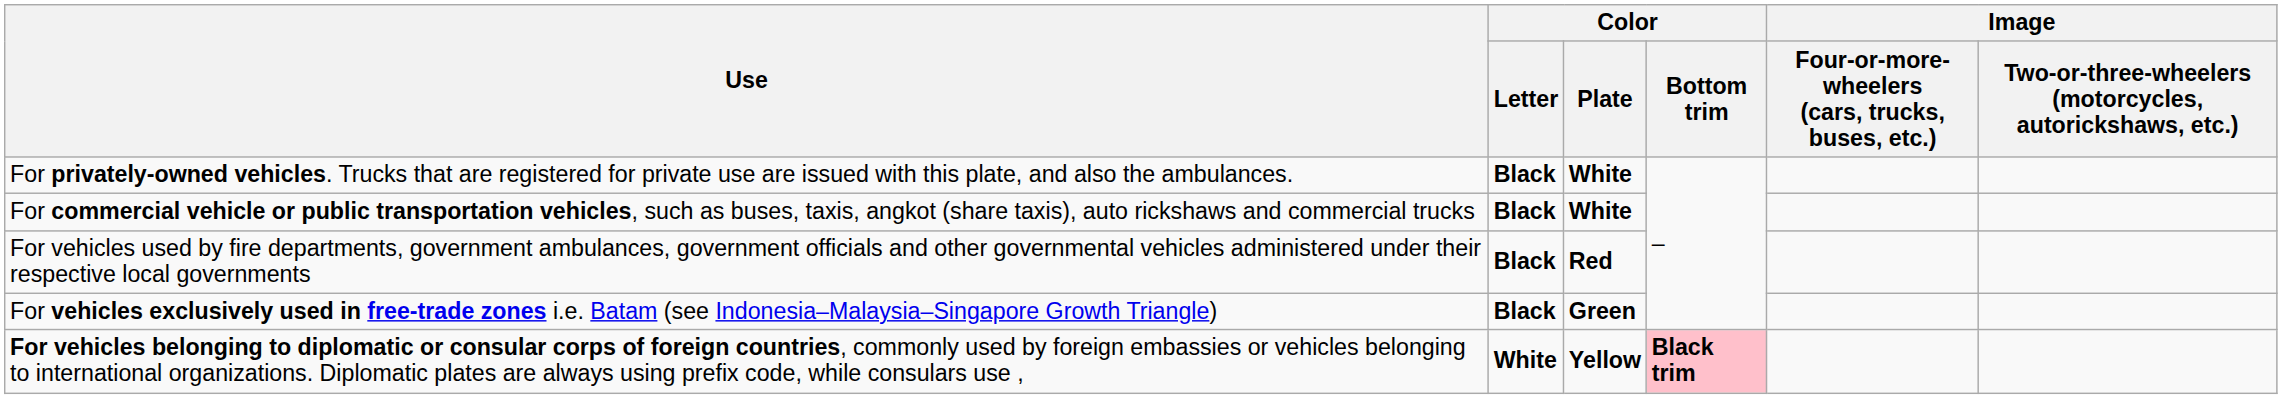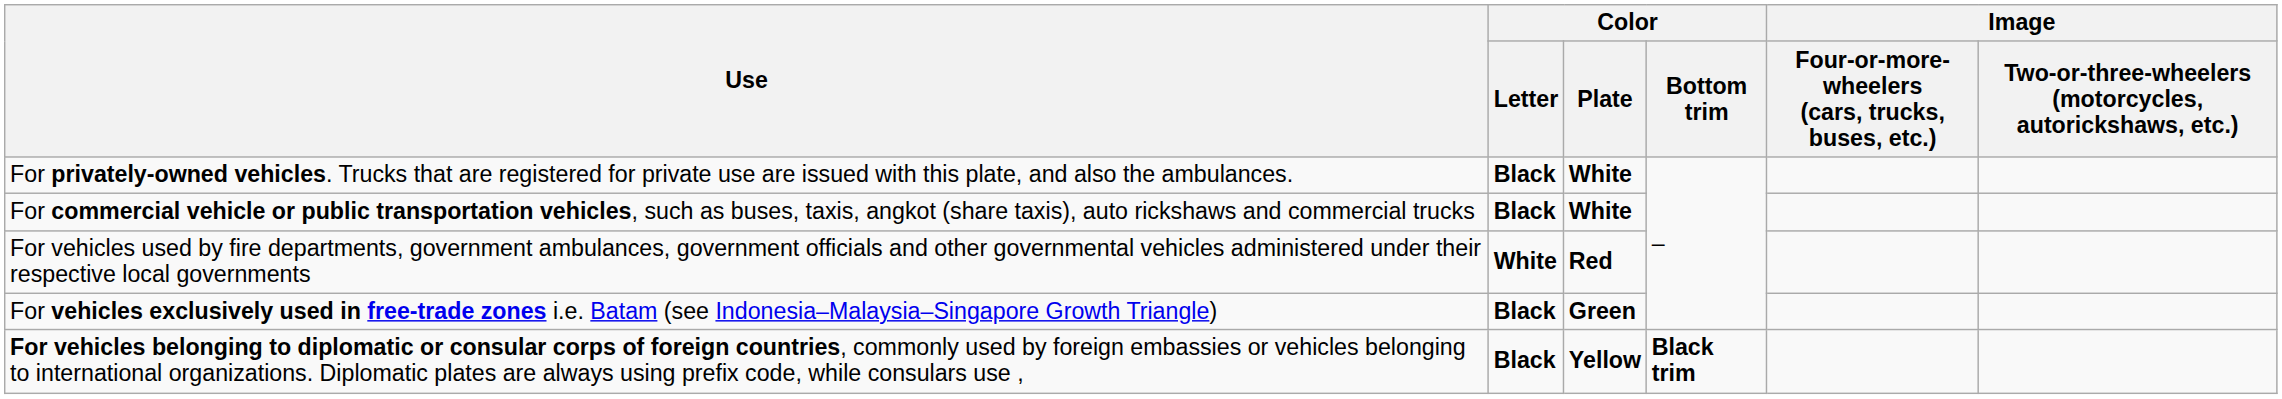(1525, 261) Black -> (1525, 261) White
(1525, 361) White -> (1525, 361) Black
(1683, 361) pink background -> (1683, 361) no background
